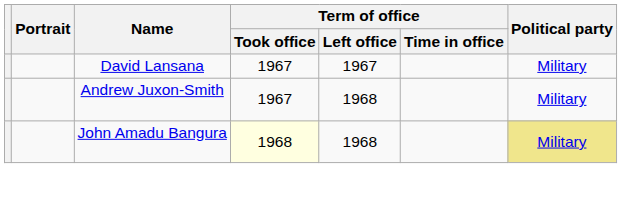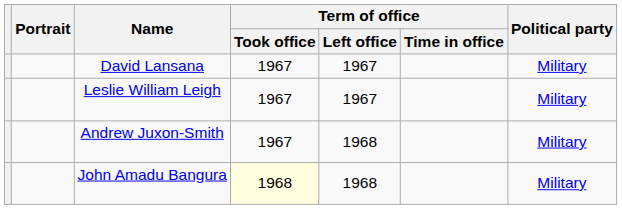+ row: (152, 90)
(562, 141) khaki background -> (562, 183) no background
